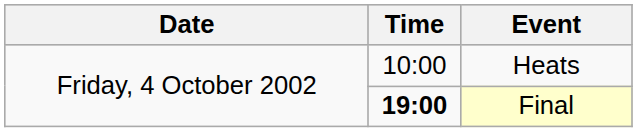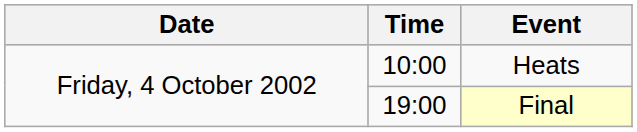(414, 106) bold -> (414, 106) normal
